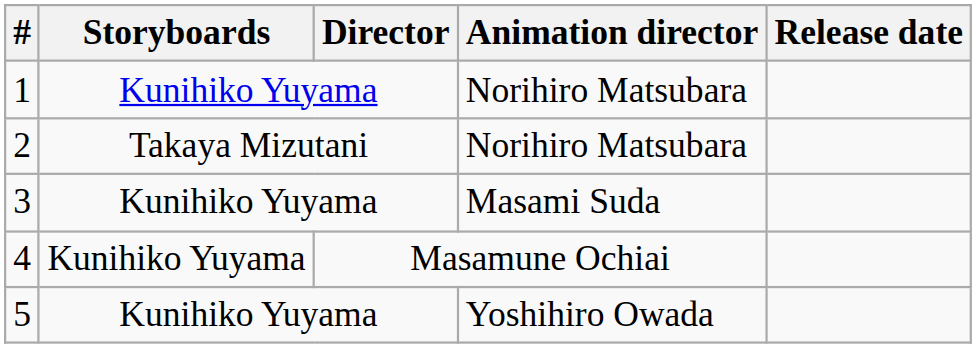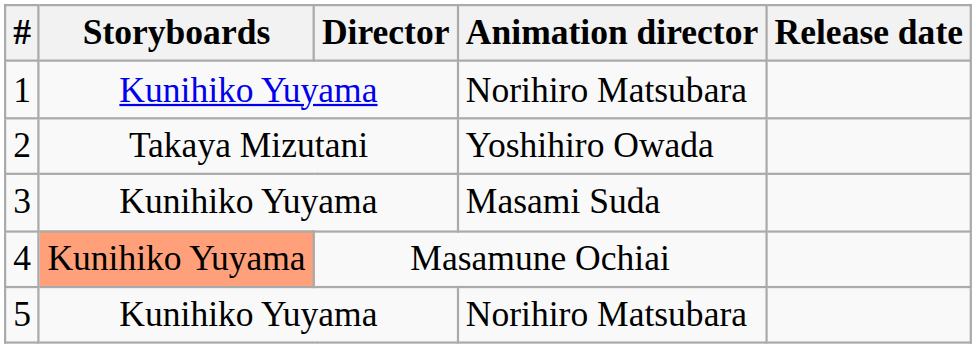(606, 145) Norihiro Matsubara -> (590, 145) Yoshihiro Owada
(177, 257) no background -> (177, 257) lightsalmon background
(590, 314) Yoshihiro Owada -> (606, 314) Norihiro Matsubara
